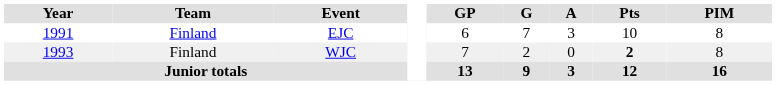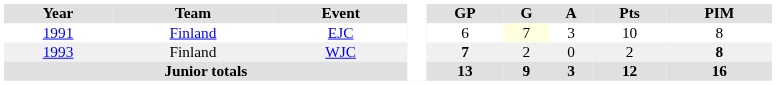(526, 32) no background -> (526, 32) lightyellow background
(465, 52) normal -> (465, 52) bold
(630, 52) bold -> (630, 52) normal
(719, 52) normal -> (719, 52) bold
